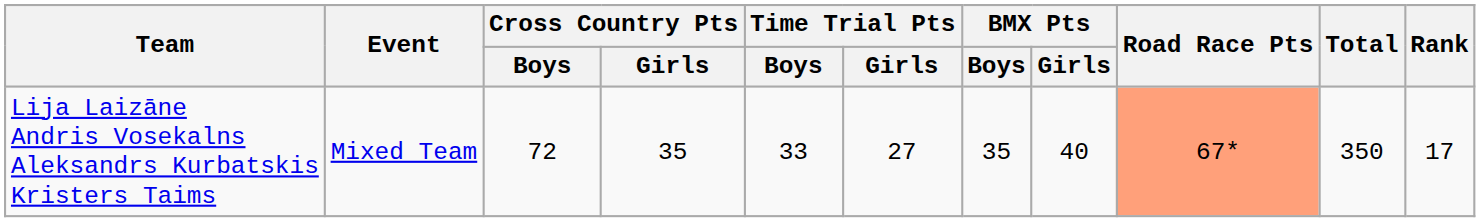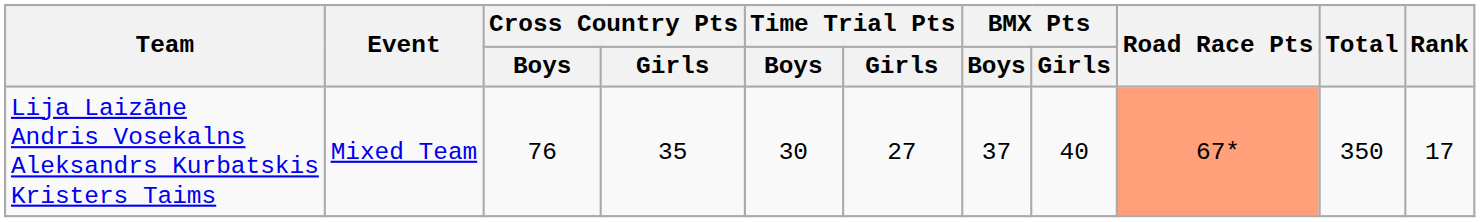(542, 151) 72 -> (542, 151) 76
(793, 151) 33 -> (793, 151) 30
(996, 151) 35 -> (996, 151) 37
